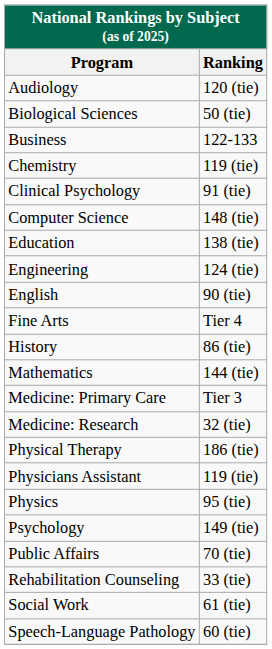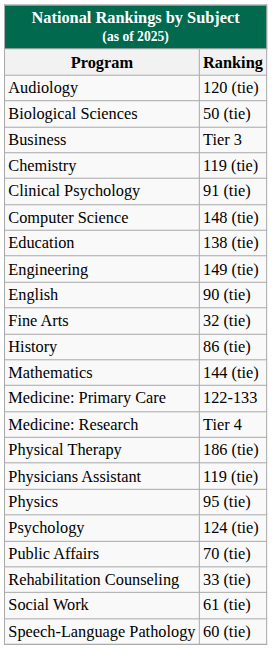(230, 139) 122-133 -> (222, 139) Tier 3
(231, 269) 124 (tie) -> (231, 269) 149 (tie)
(222, 320) Tier 4 -> (227, 320) 32 (tie)
(222, 398) Tier 3 -> (230, 398) 122-133
(227, 424) 32 (tie) -> (222, 424) Tier 4
(231, 527) 149 (tie) -> (231, 527) 124 (tie)
